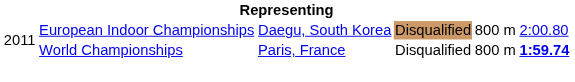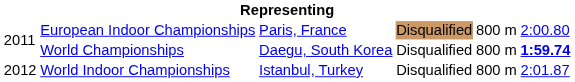(325, 30) Daegu, South Korea -> (303, 30) Paris, France
(302, 50) Paris, France -> (326, 50) Daegu, South Korea
+ row: (135, 70)
